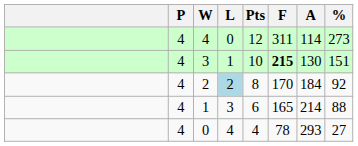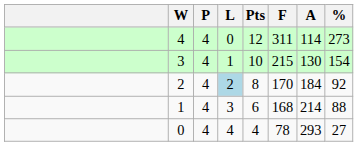columns swapped: (181, 15) <-> (206, 15)
(282, 61) bold -> (282, 61) normal
(339, 61) 151 -> (339, 61) 154
(282, 107) 165 -> (282, 107) 168
